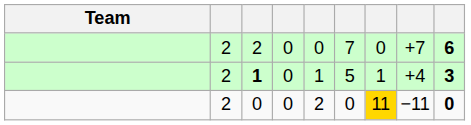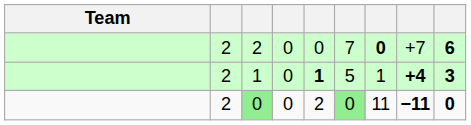(381, 47) normal -> (381, 47) bold
(257, 76) bold -> (257, 76) normal
(319, 76) normal -> (319, 76) bold
(415, 76) normal -> (415, 76) bold
(257, 104) no background -> (257, 104) lightgreen background
(350, 104) no background -> (350, 104) lightgreen background
(381, 104) gold background -> (381, 104) no background
(415, 104) normal -> (415, 104) bold
